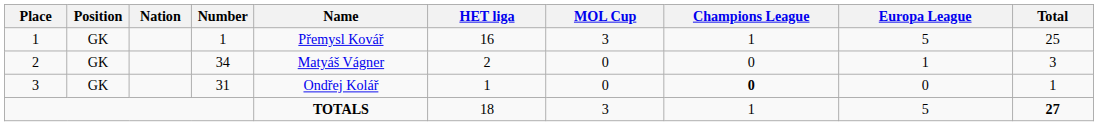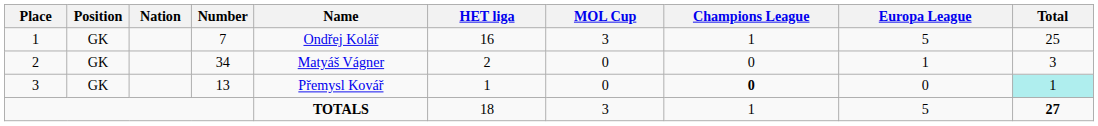(223, 39) 1 -> (223, 39) 7
(341, 39) Přemysl Kovář -> (341, 39) Ondřej Kolář
(223, 86) 31 -> (223, 86) 13
(341, 86) Ondřej Kolář -> (341, 86) Přemysl Kovář
(1053, 86) no background -> (1053, 86) paleturquoise background
